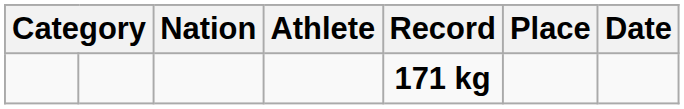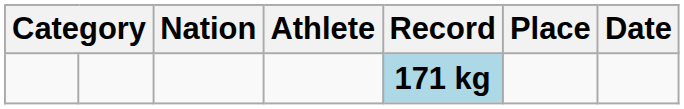(443, 77) no background -> (443, 77) lightblue background
